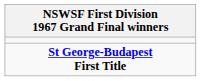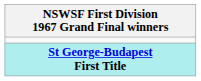(100, 59) no background -> (100, 59) paleturquoise background
